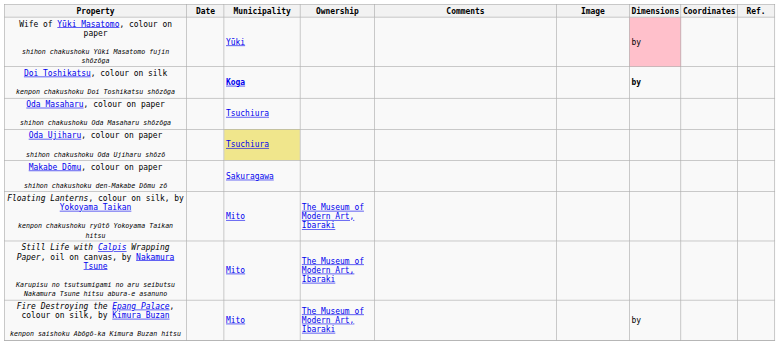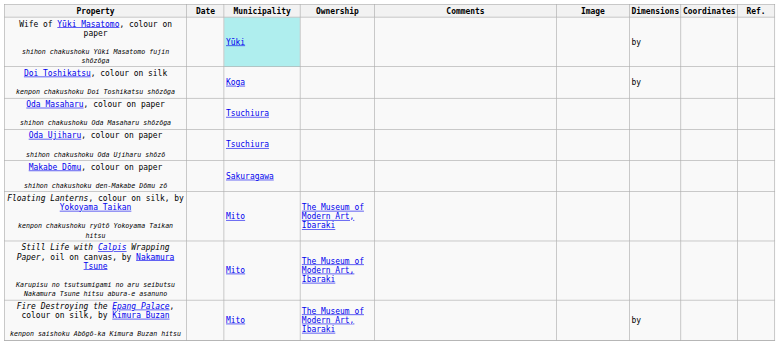(236, 42) no background -> (236, 42) paleturquoise background
(636, 42) pink background -> (636, 42) no background
(236, 82) bold -> (236, 82) normal
(636, 82) bold -> (636, 82) normal
(248, 145) khaki background -> (248, 145) no background
